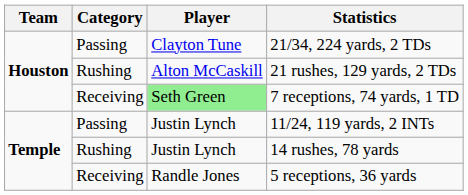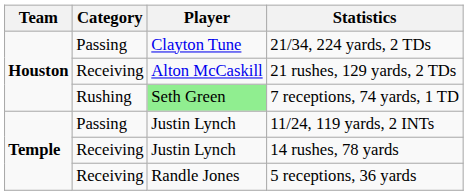(104, 71) Rushing -> (110, 71) Receiving
(110, 97) Receiving -> (104, 97) Rushing
(104, 150) Rushing -> (110, 150) Receiving
